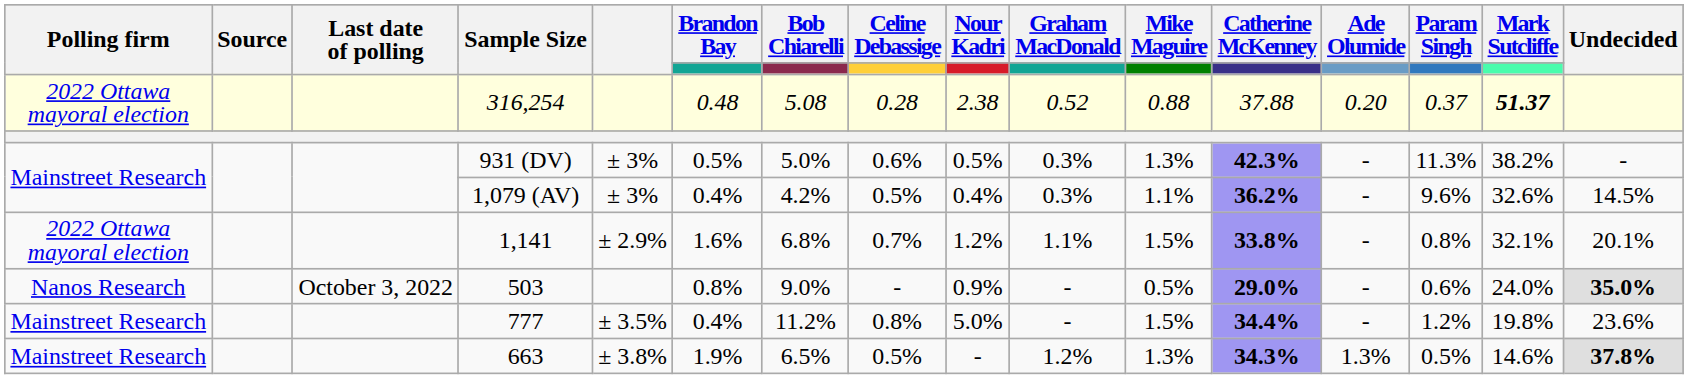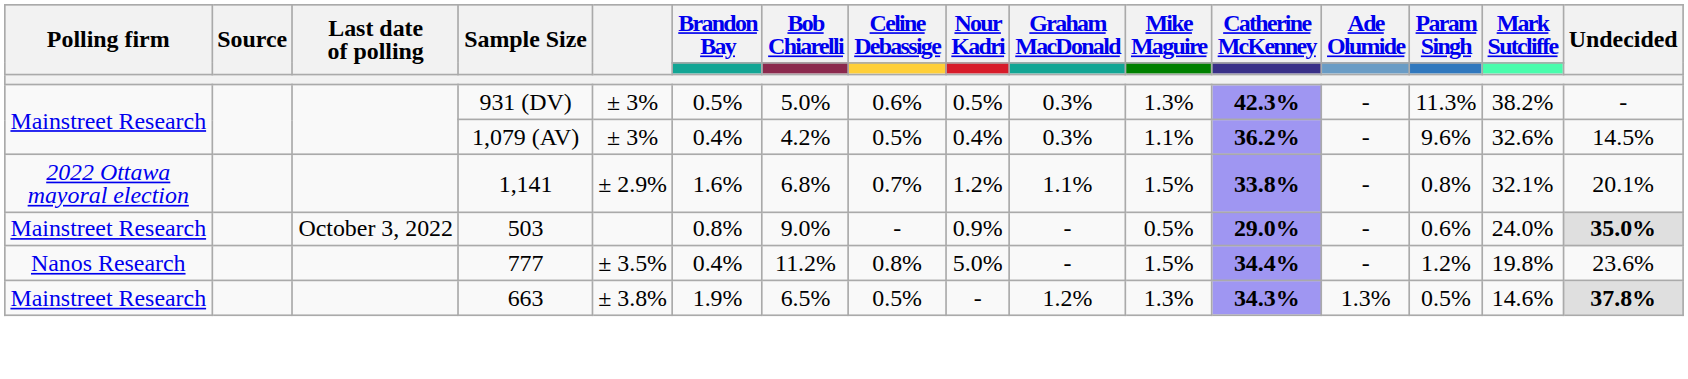- row: (526, 103)
(108, 287) Nanos Research -> (108, 229) Mainstreet Research
(108, 321) Mainstreet Research -> (108, 264) Nanos Research
